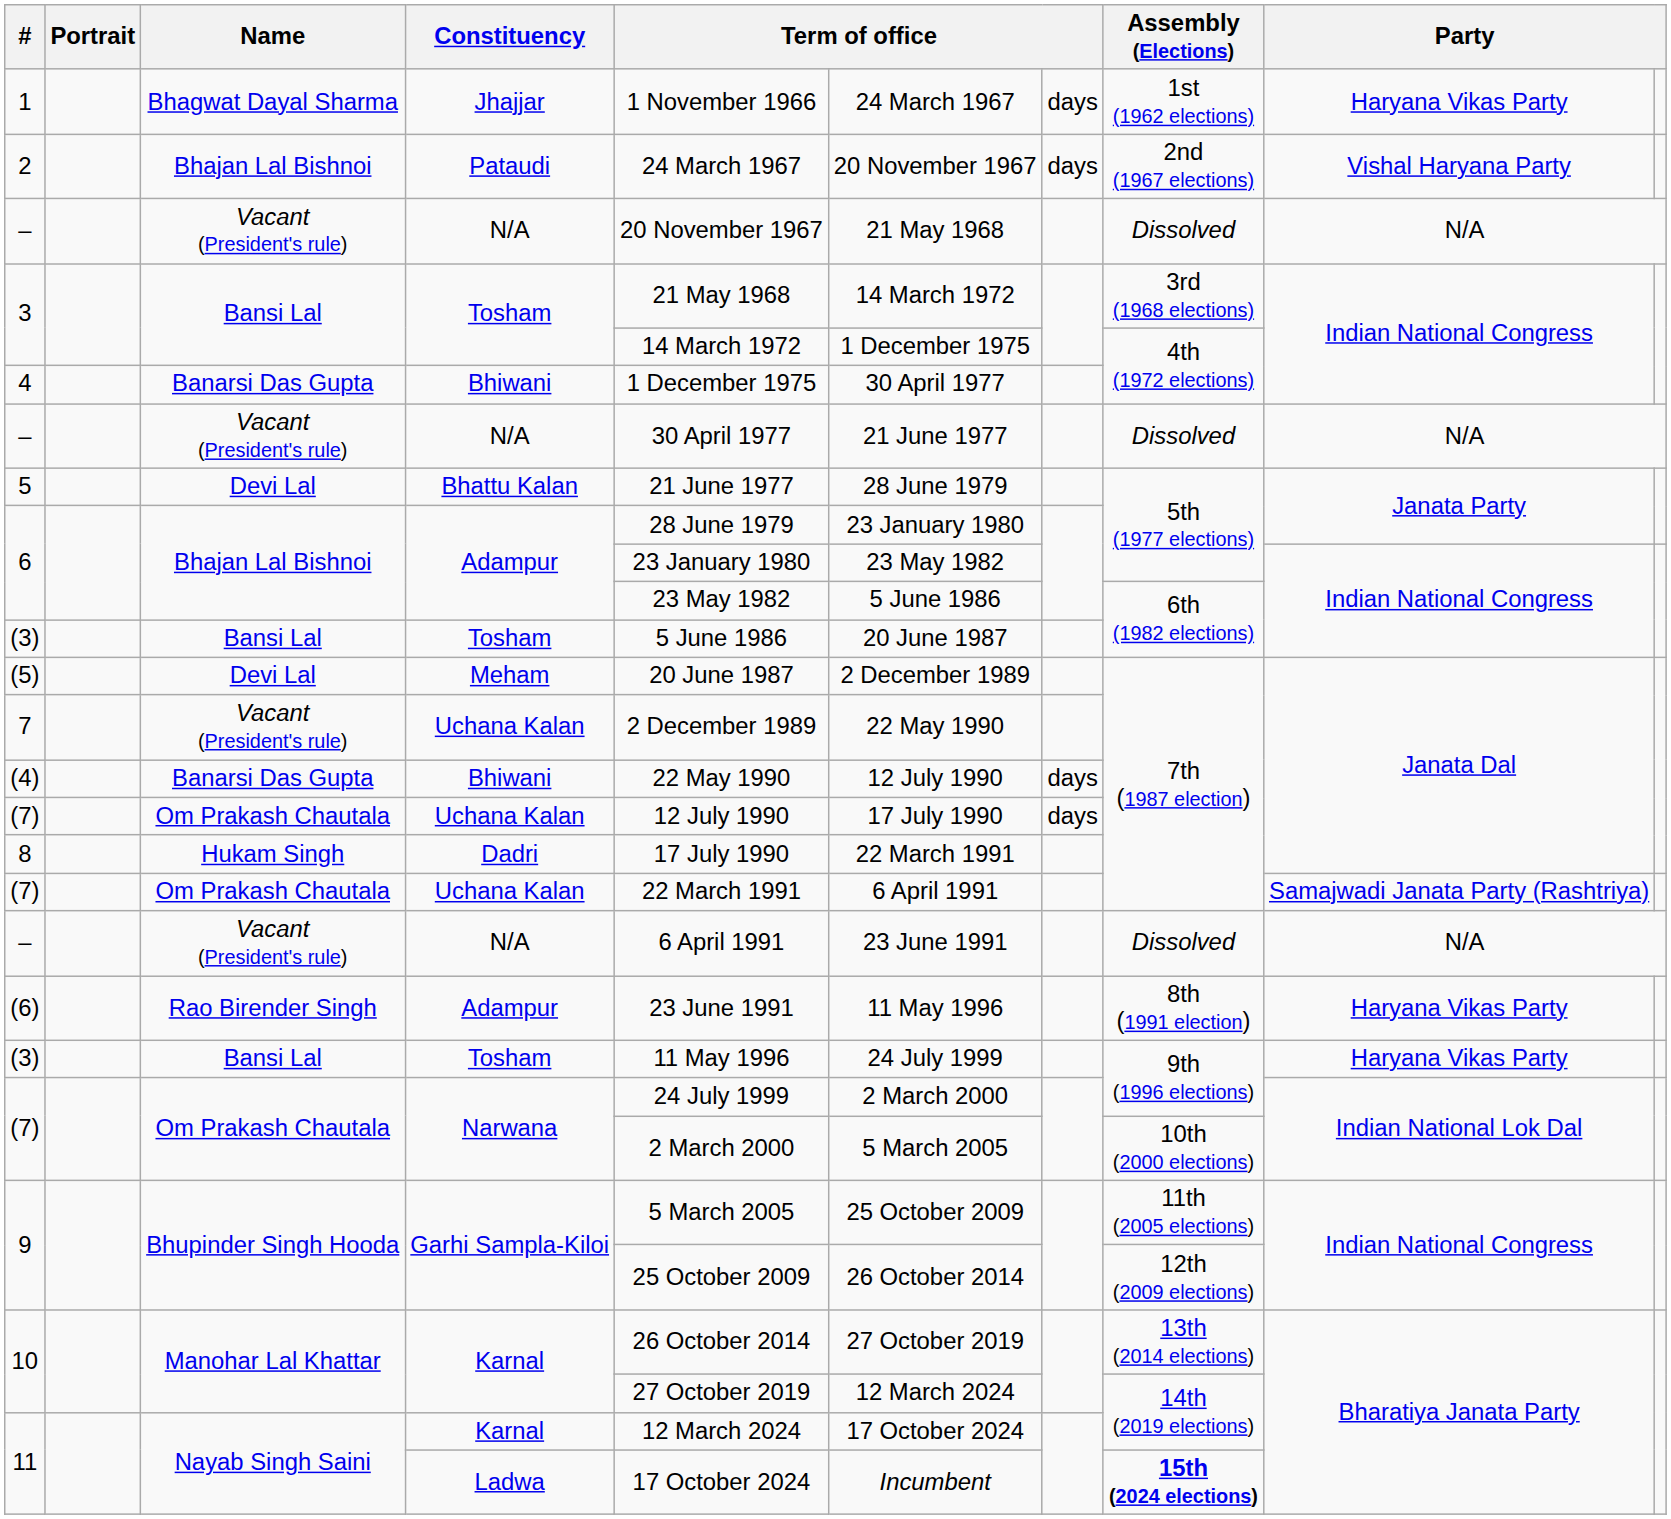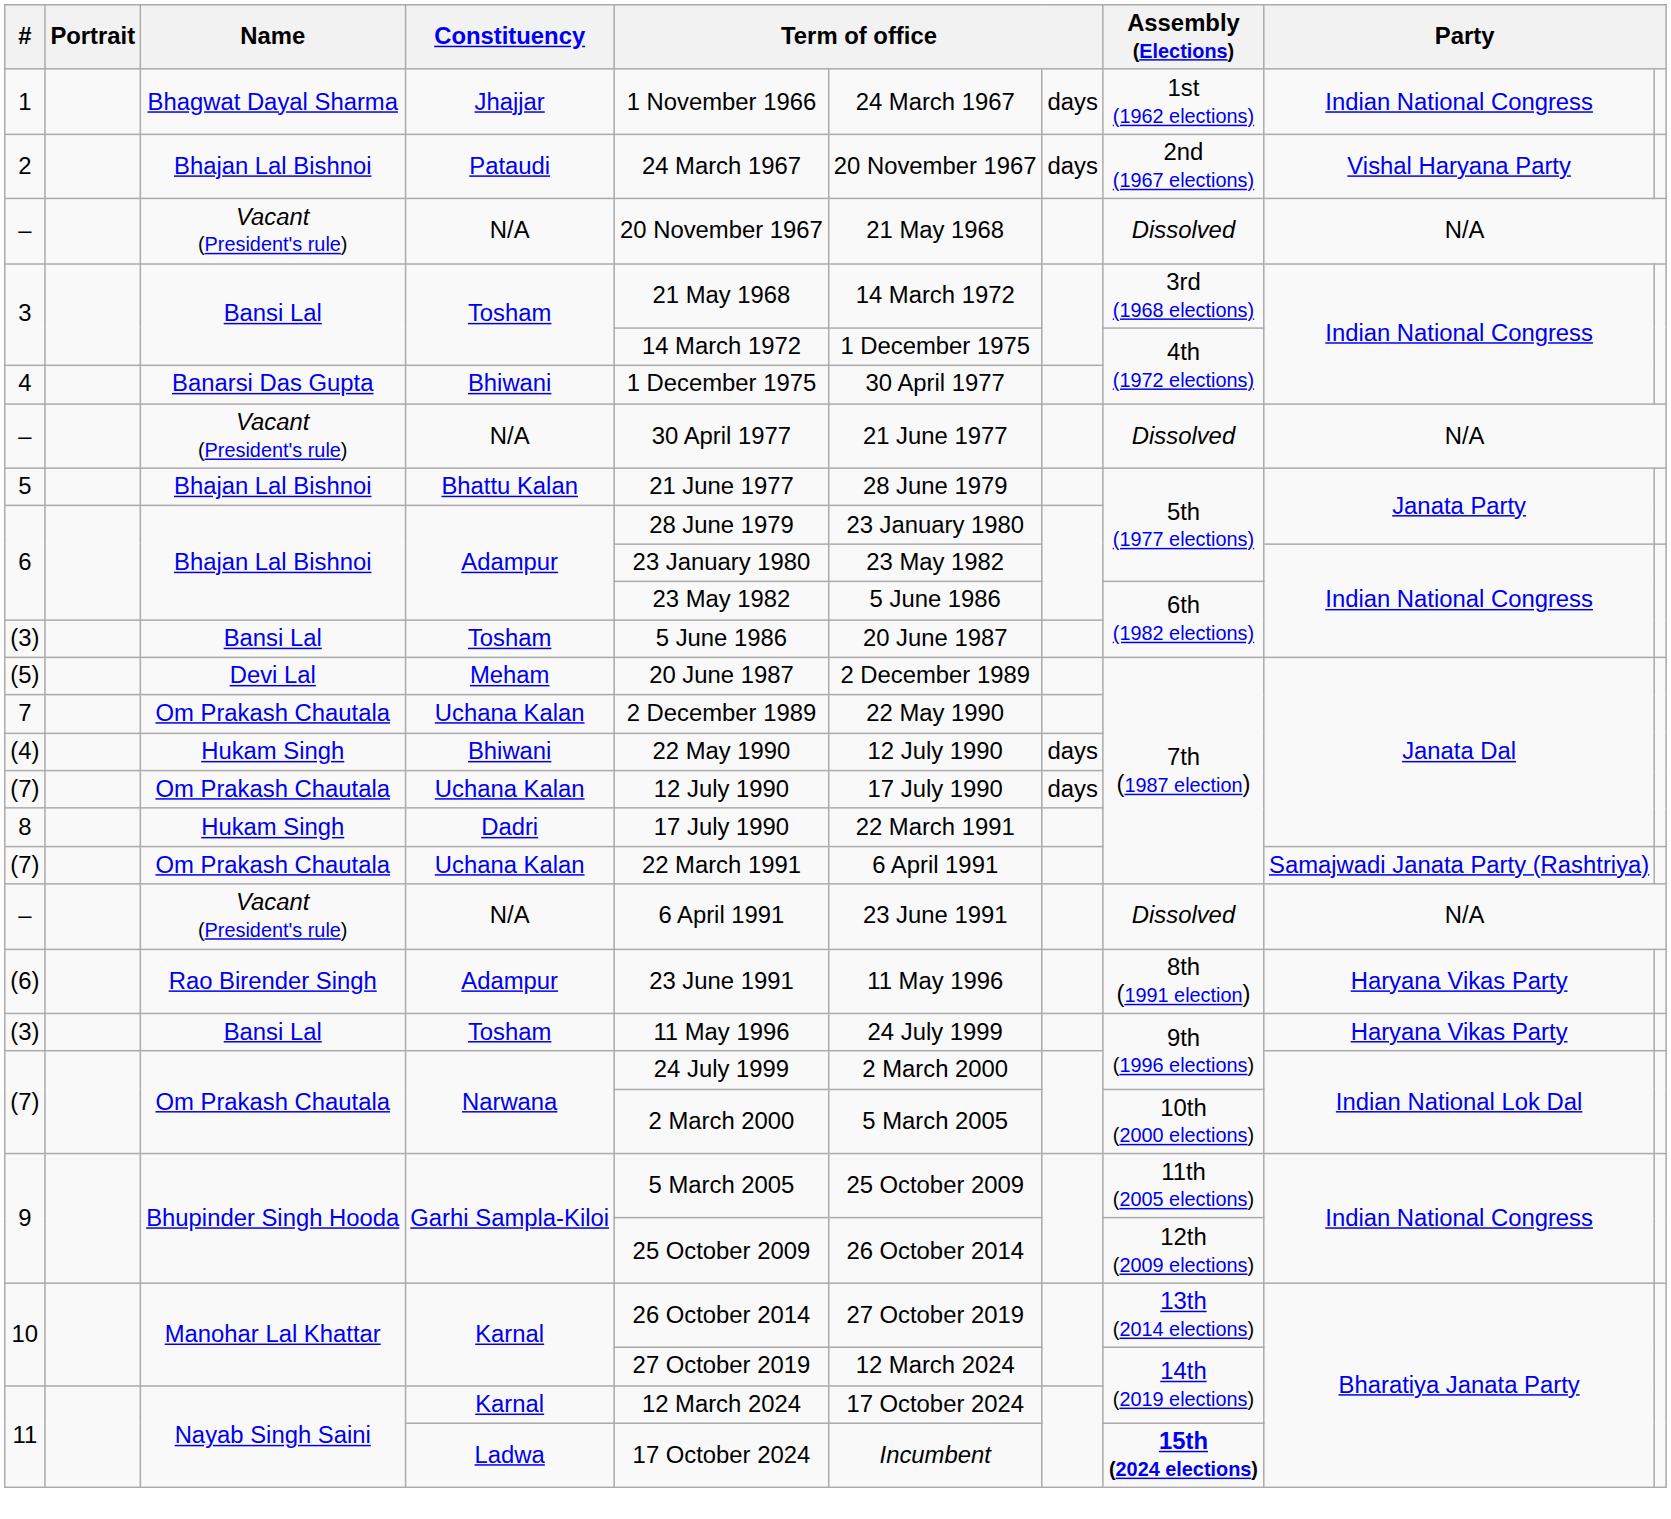(1459, 101) Haryana Vikas Party -> (1459, 101) Indian National Congress
(273, 486) Devi Lal -> (273, 486) Bhajan Lal Bishnoi
(273, 727) Vacant (President's rule) -> (273, 713) Om Prakash Chautala
(273, 778) Banarsi Das Gupta -> (273, 751) Hukam Singh
